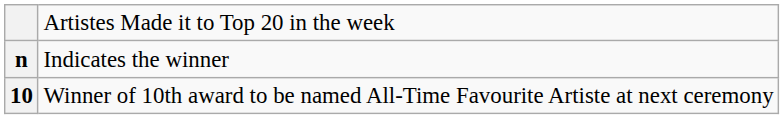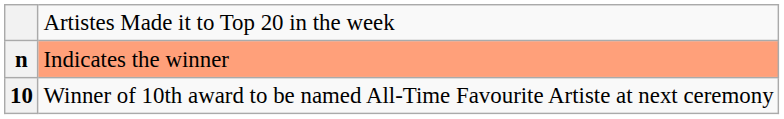(136, 58) no background -> (136, 58) lightsalmon background
